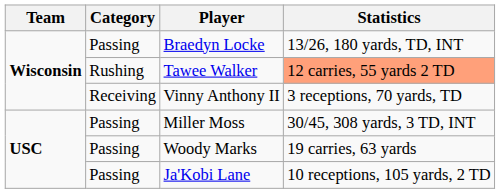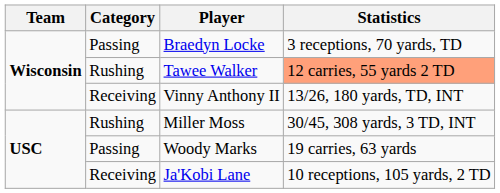(375, 44) 13/26, 180 yards, TD, INT -> (375, 44) 3 receptions, 70 yards, TD
(375, 96) 3 receptions, 70 yards, TD -> (375, 96) 13/26, 180 yards, TD, INT
(114, 122) Passing -> (117, 122) Rushing
(114, 174) Passing -> (123, 174) Receiving
